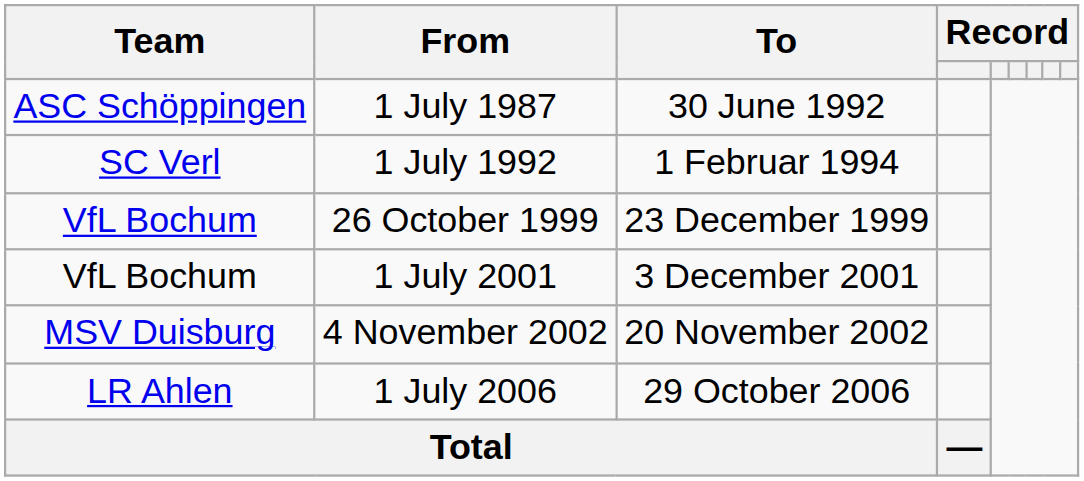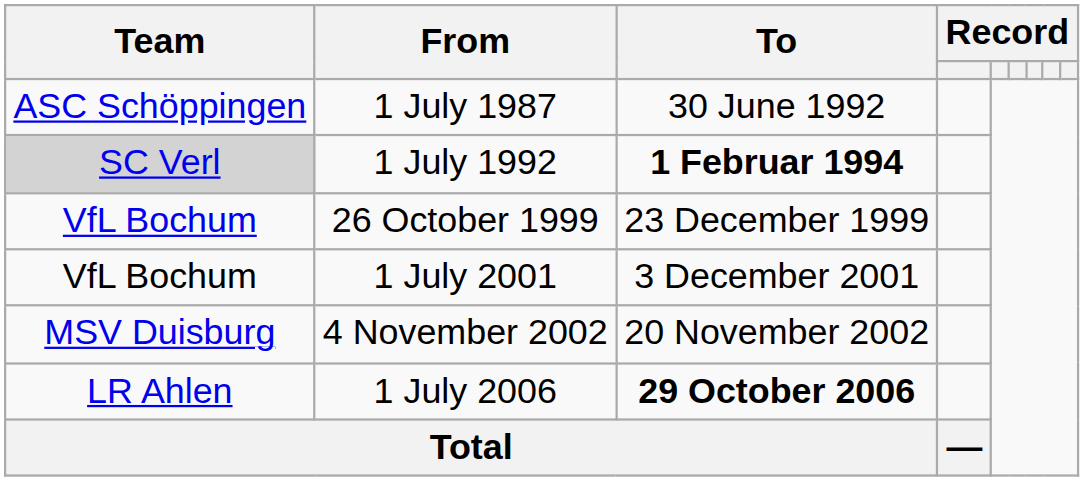(160, 163) no background -> (160, 163) lightgrey background
(777, 163) normal -> (777, 163) bold
(777, 390) normal -> (777, 390) bold
